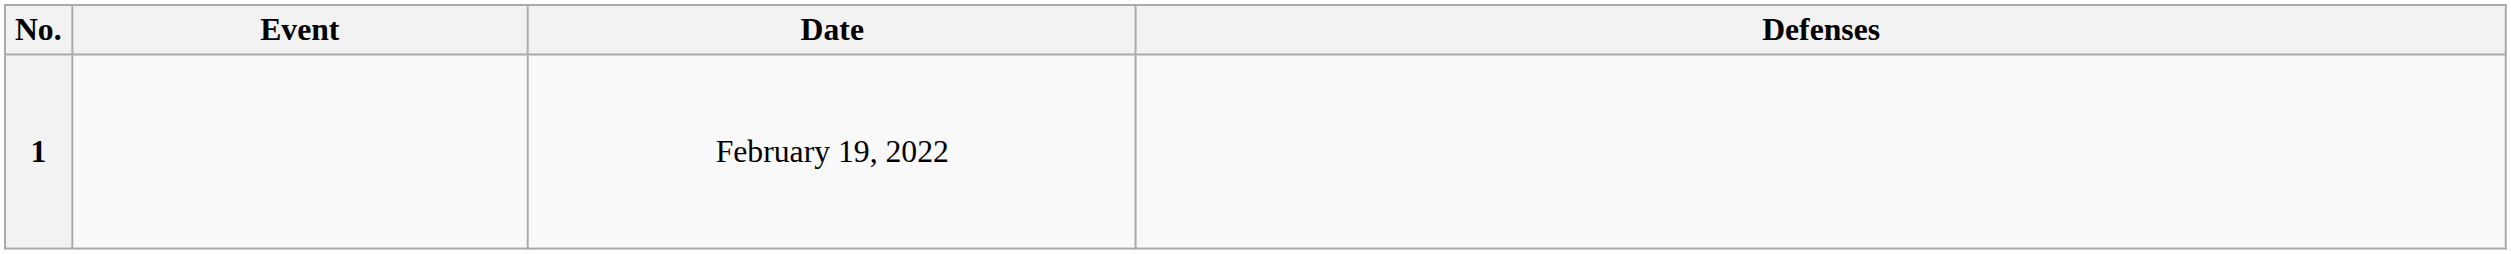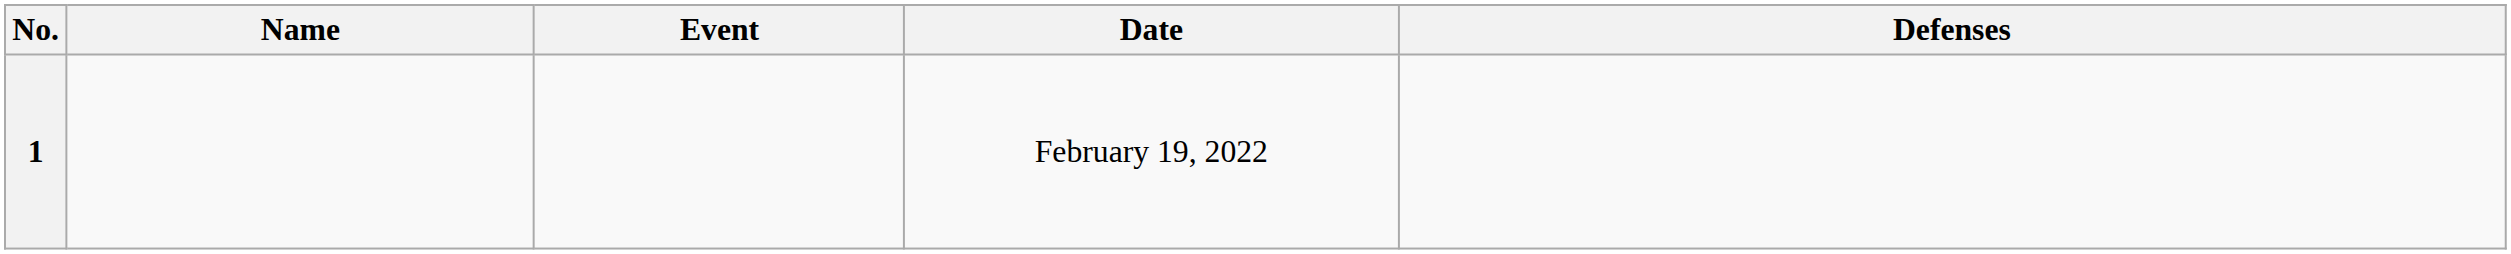+ column: (300, 29)
